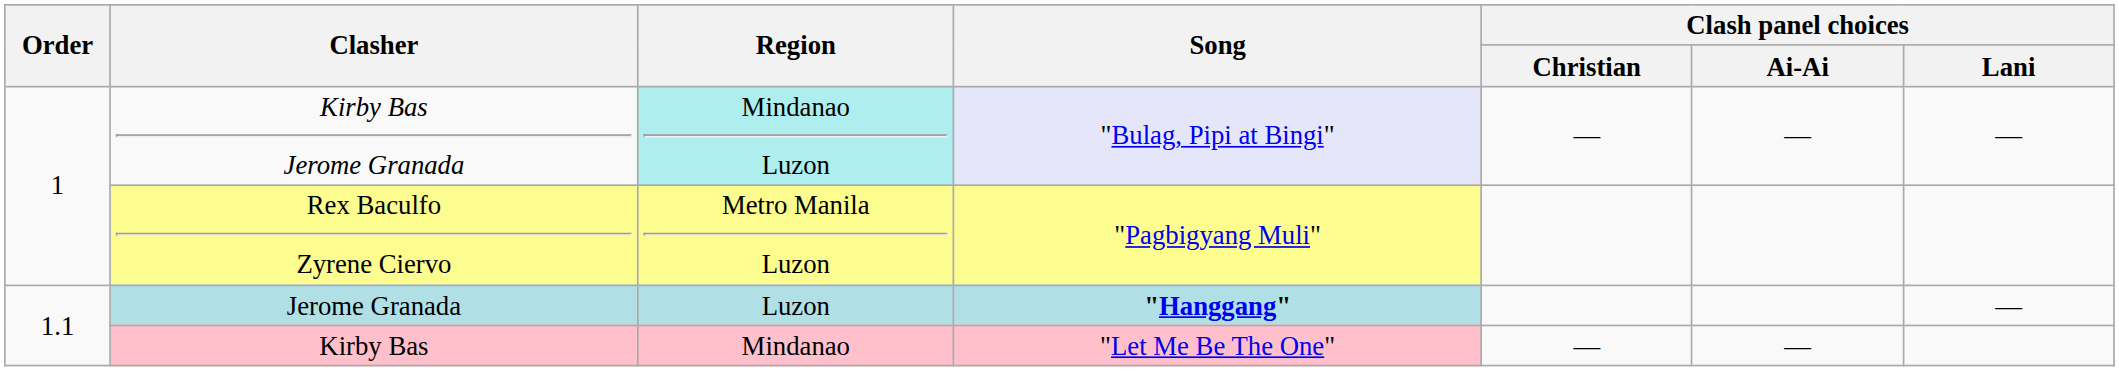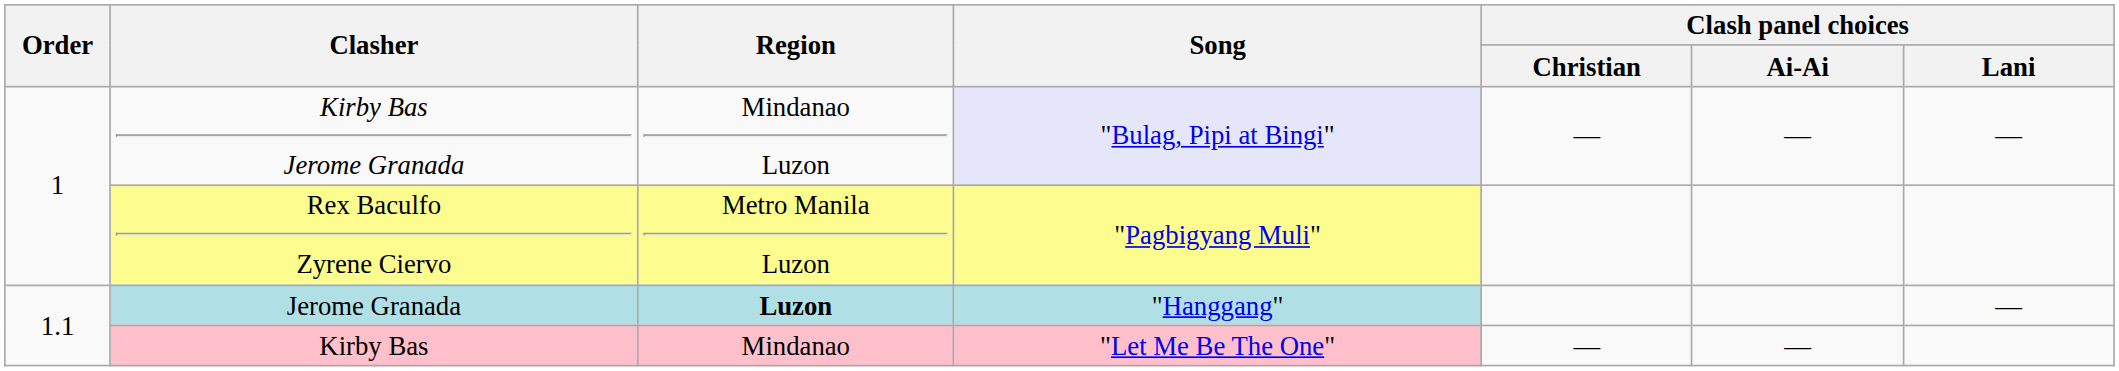(796, 136) paleturquoise background -> (796, 136) no background
(796, 305) normal -> (796, 305) bold
(1218, 305) bold -> (1218, 305) normal
